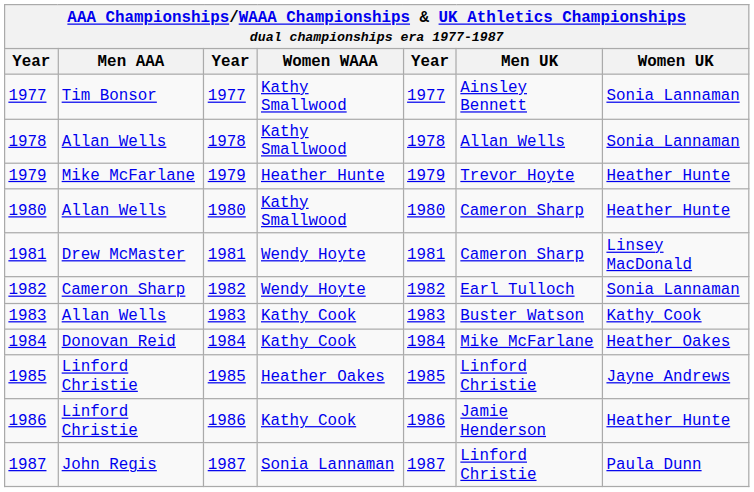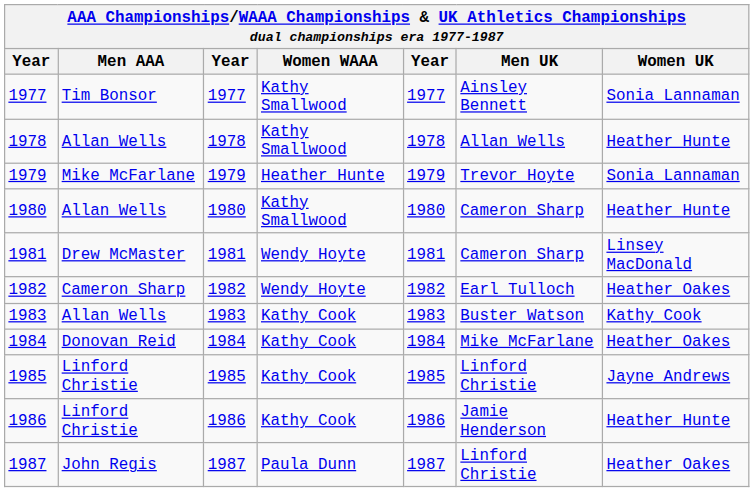(673, 141) Sonia Lannaman -> (668, 141) Heather Hunte
(668, 176) Heather Hunte -> (673, 176) Sonia Lannaman
(673, 290) Sonia Lannaman -> (668, 290) Heather Oakes
(323, 377) Heather Oakes -> (309, 377) Kathy Cook
(328, 465) Sonia Lannaman -> (309, 465) Paula Dunn
(654, 465) Paula Dunn -> (668, 465) Heather Oakes
